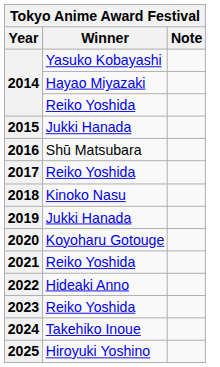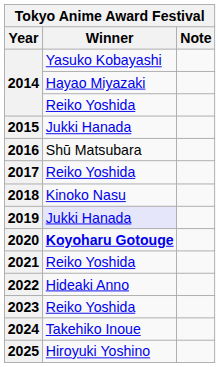(89, 217) no background -> (89, 217) lavender background
(105, 240) normal -> (110, 240) bold
